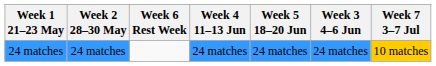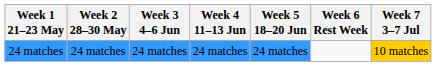columns swapped: (341, 22) <-> (160, 22)
